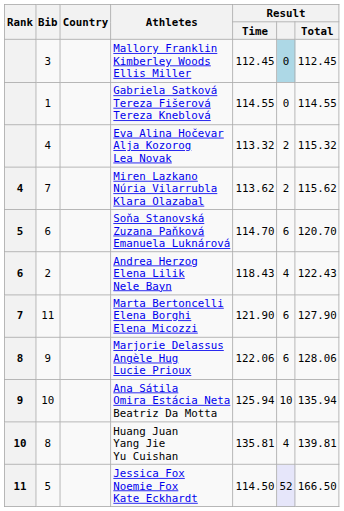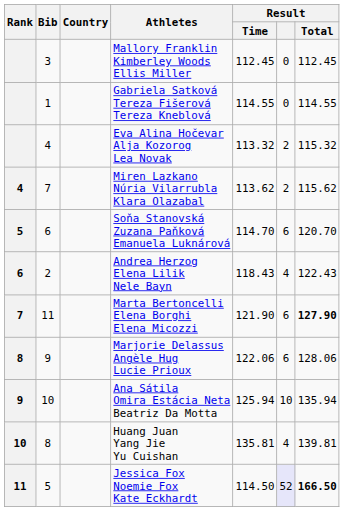(286, 61) lightblue background -> (286, 61) no background
(317, 316) normal -> (317, 316) bold
(317, 486) normal -> (317, 486) bold
